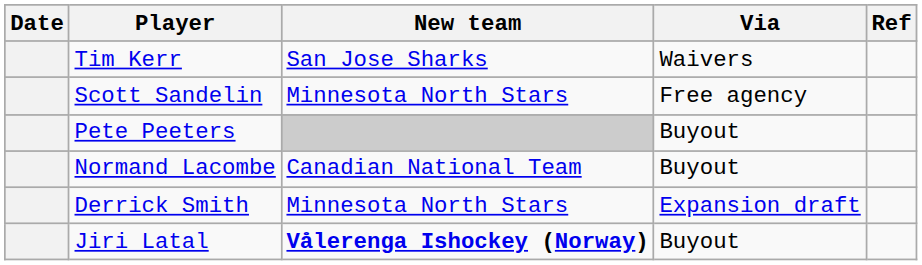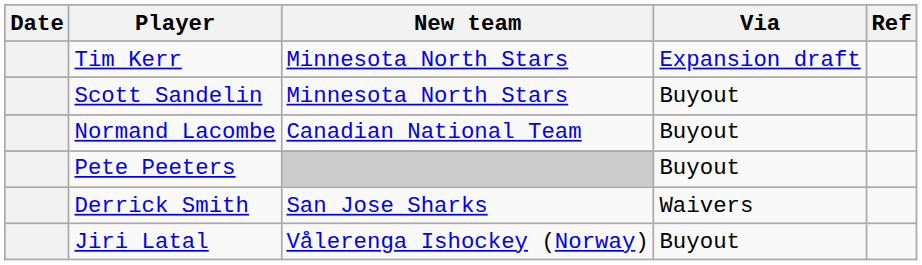(387, 60) San Jose Sharks -> (427, 60) Minnesota North Stars
(706, 60) Waivers -> (760, 60) Expansion draft
(733, 96) Free agency -> (700, 96) Buyout
rows swapped: (155, 132) <-> (175, 169)
(427, 205) Minnesota North Stars -> (387, 205) San Jose Sharks
(760, 205) Expansion draft -> (706, 205) Waivers
(468, 242) bold -> (468, 242) normal
